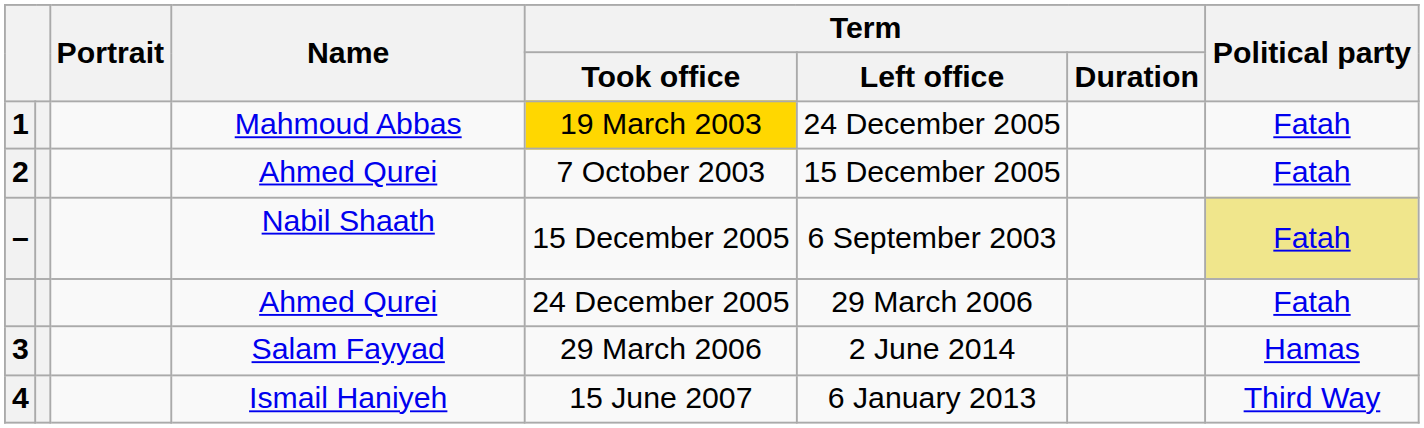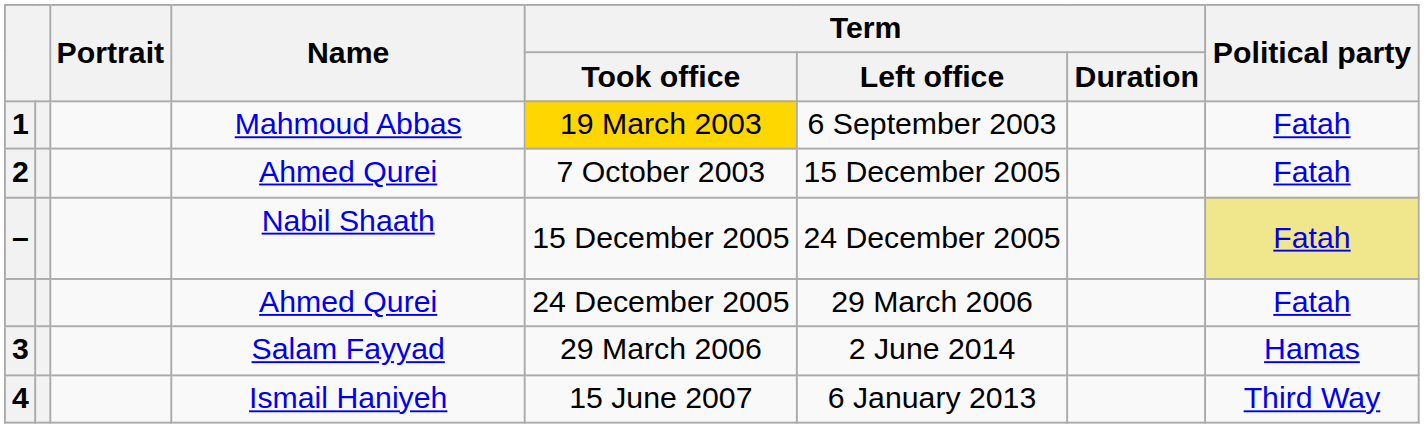(932, 124) 24 December 2005 -> (932, 124) 6 September 2003
(932, 237) 6 September 2003 -> (932, 237) 24 December 2005
